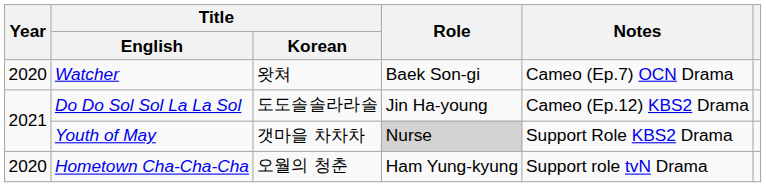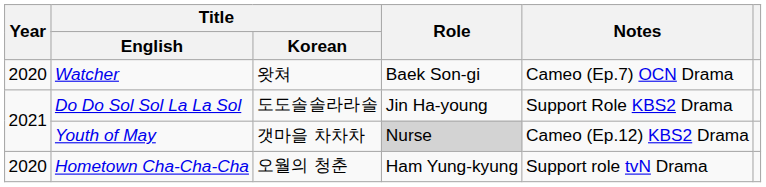(637, 105) Cameo (Ep.12) KBS2 Drama -> (629, 105) Support Role KBS2 Drama
(629, 135) Support Role KBS2 Drama -> (637, 135) Cameo (Ep.12) KBS2 Drama
